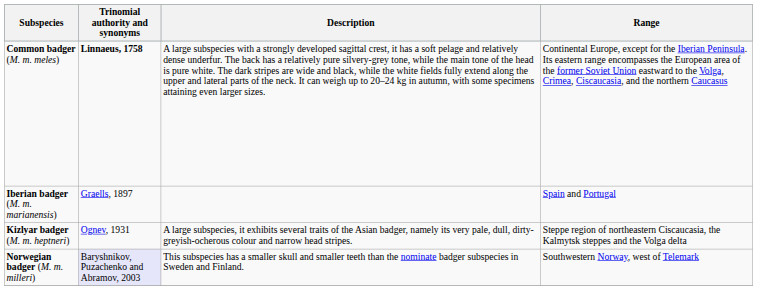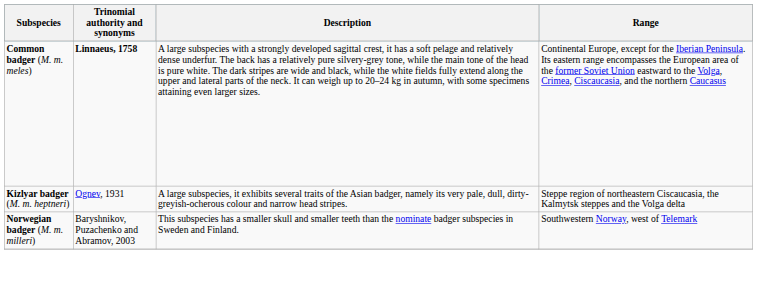- row: (37, 204)
(112, 267) lavender background -> (107, 230) no background
